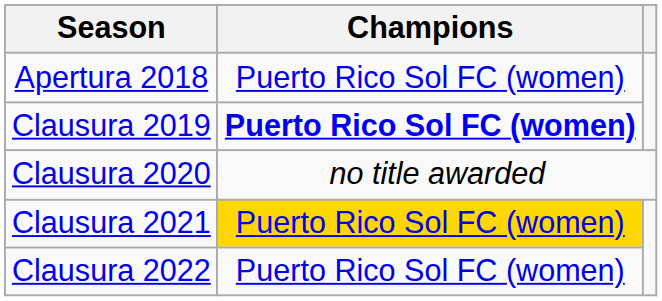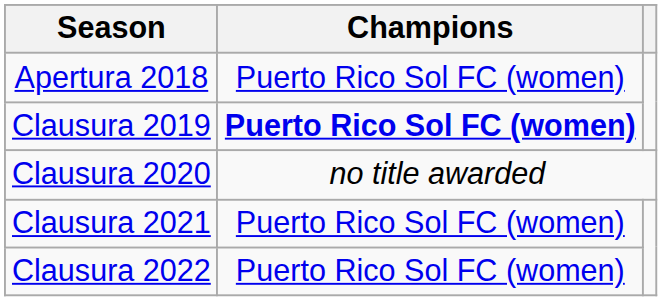(430, 222) gold background -> (430, 222) no background
